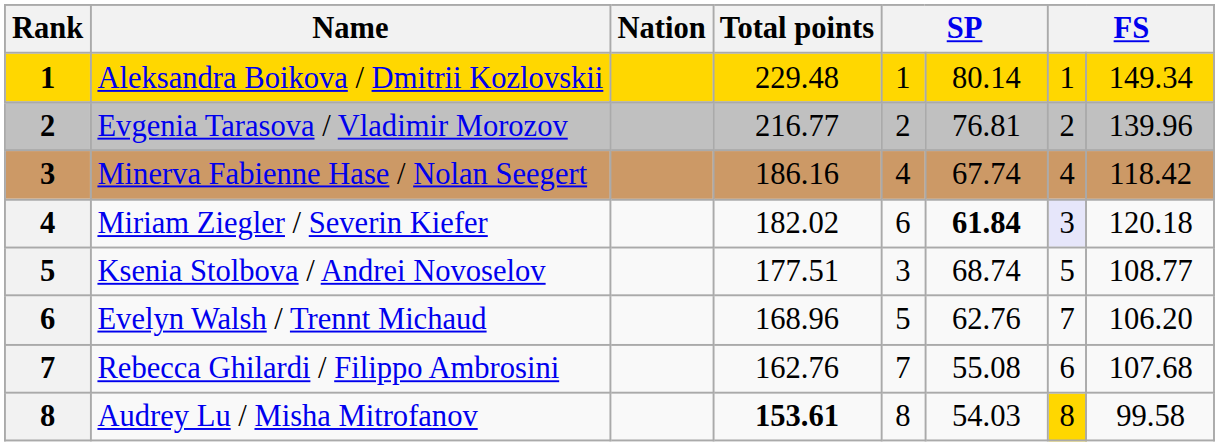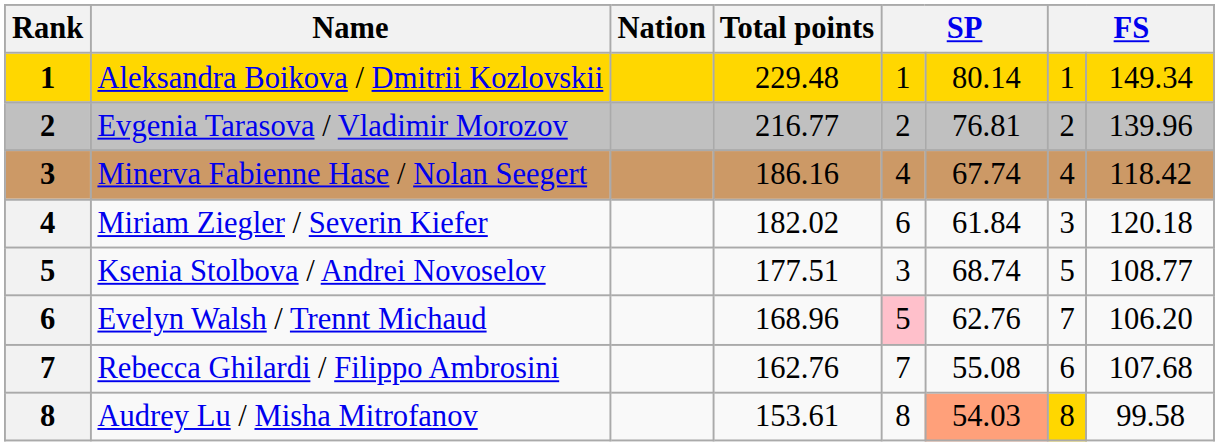(986, 222) bold -> (986, 222) normal
(1067, 222) lavender background -> (1067, 222) no background
(903, 319) no background -> (903, 319) pink background
(797, 416) bold -> (797, 416) normal
(986, 416) no background -> (986, 416) lightsalmon background
